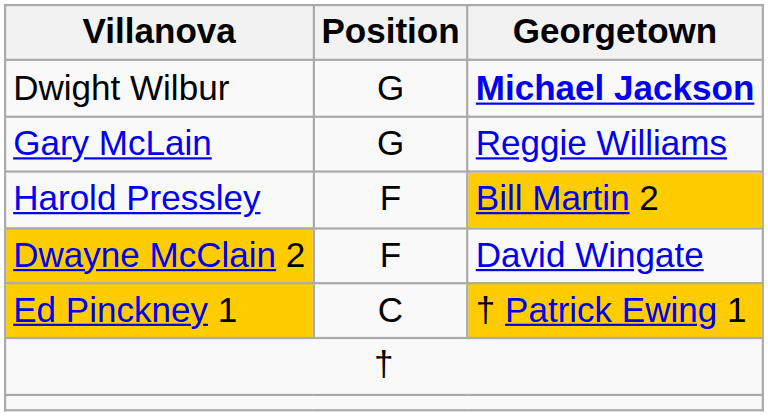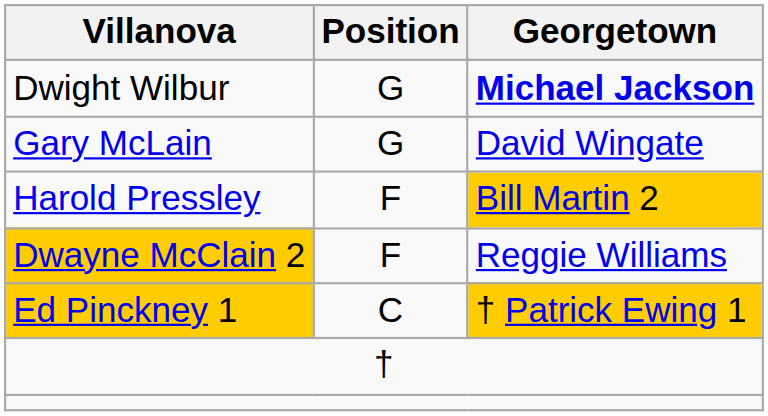(601, 143) Reggie Williams -> (590, 143) David Wingate
(590, 254) David Wingate -> (601, 254) Reggie Williams
